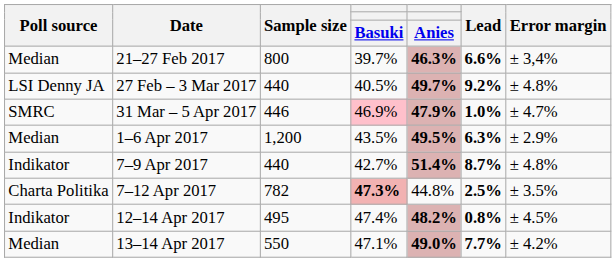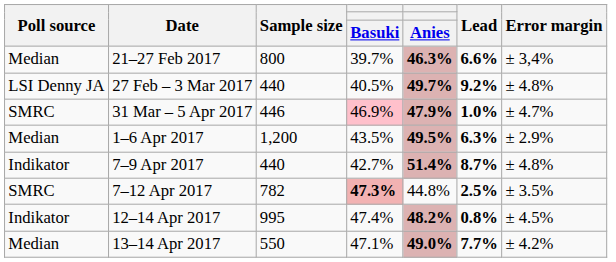(59, 191) Charta Politika -> (31, 191) SMRC
(277, 217) 495 -> (272, 217) 995
